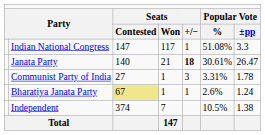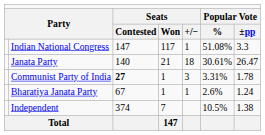(189, 62) bold -> (189, 62) normal
(120, 77) normal -> (120, 77) bold
(120, 92) khaki background -> (120, 92) no background
